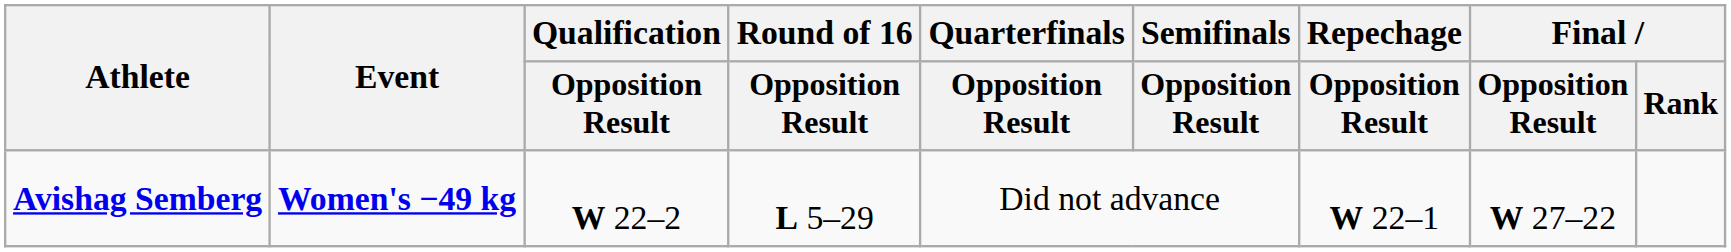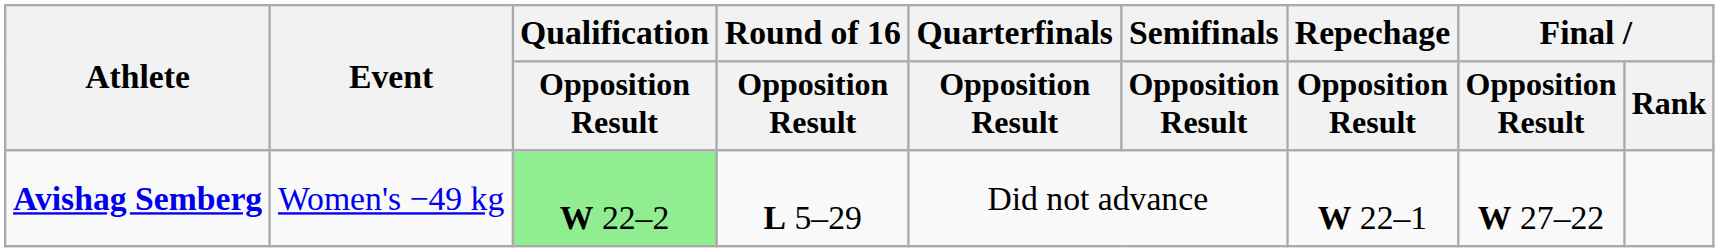(397, 198) bold -> (391, 198) normal
(626, 218) no background -> (615, 218) lightgreen background
